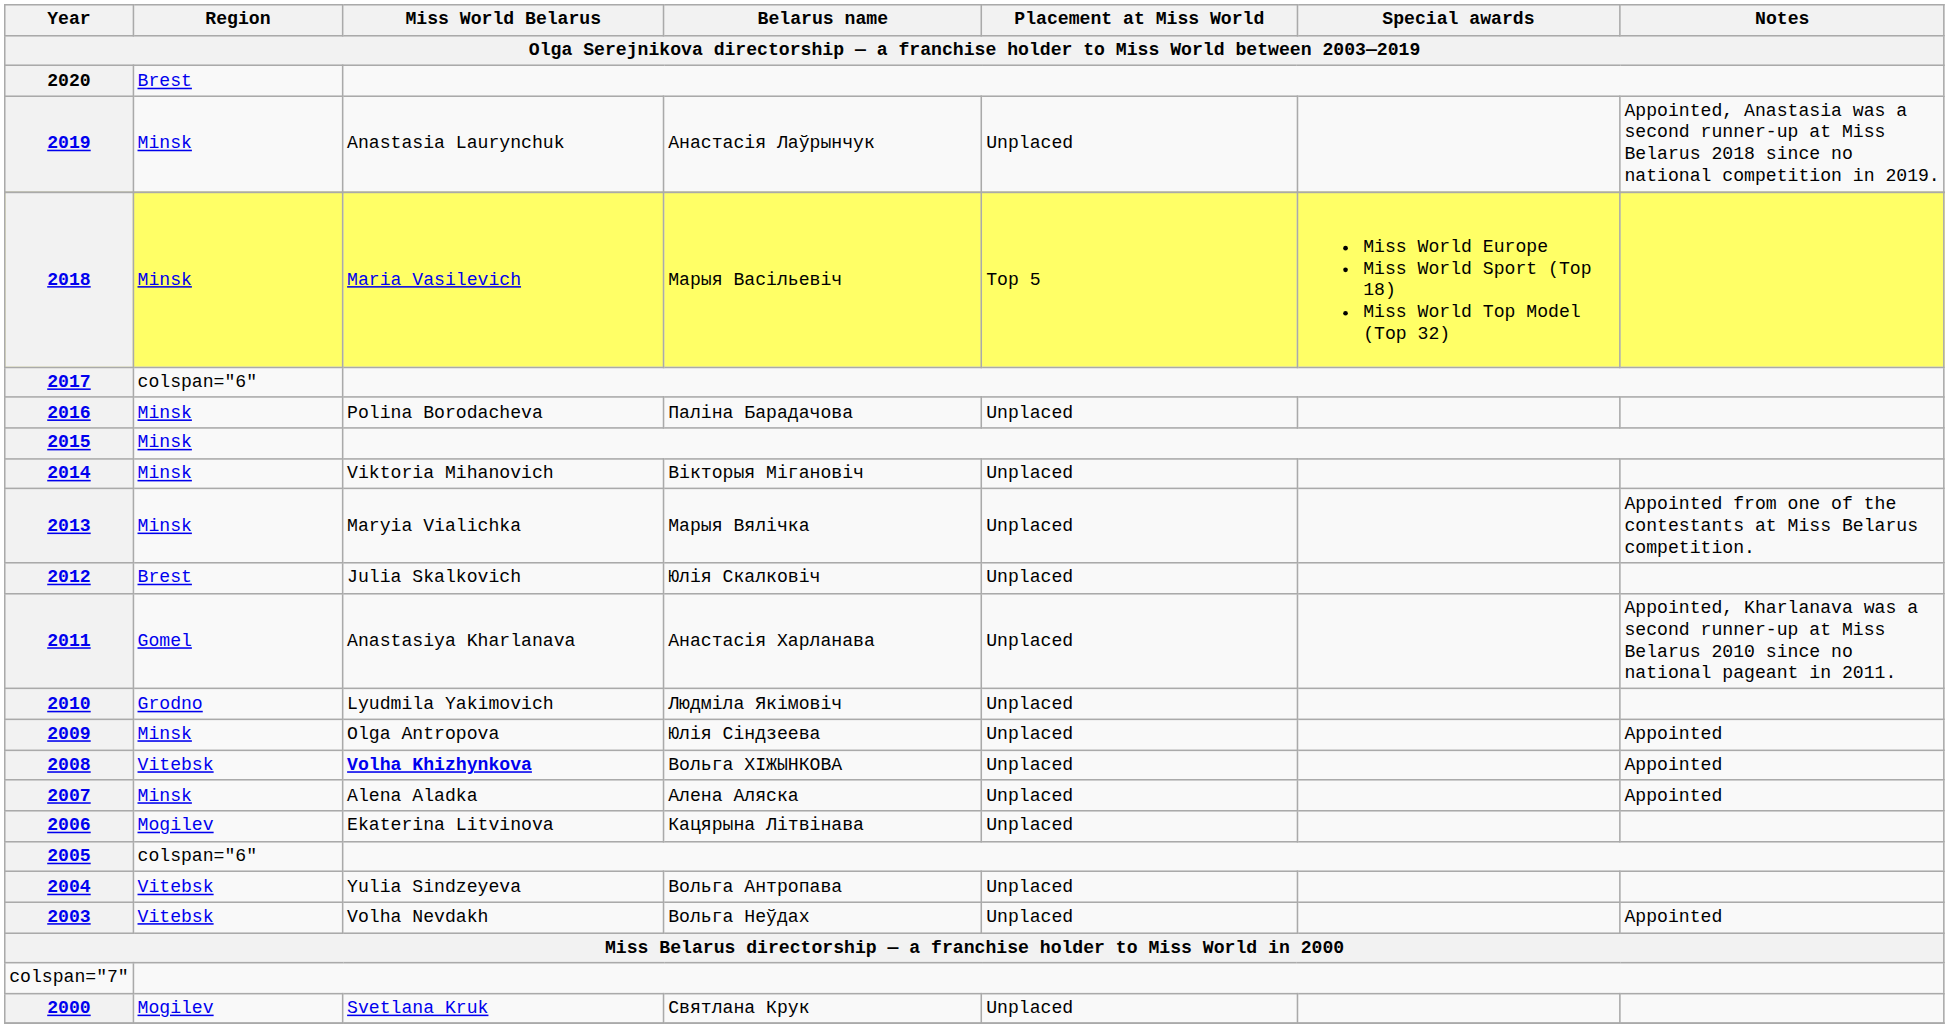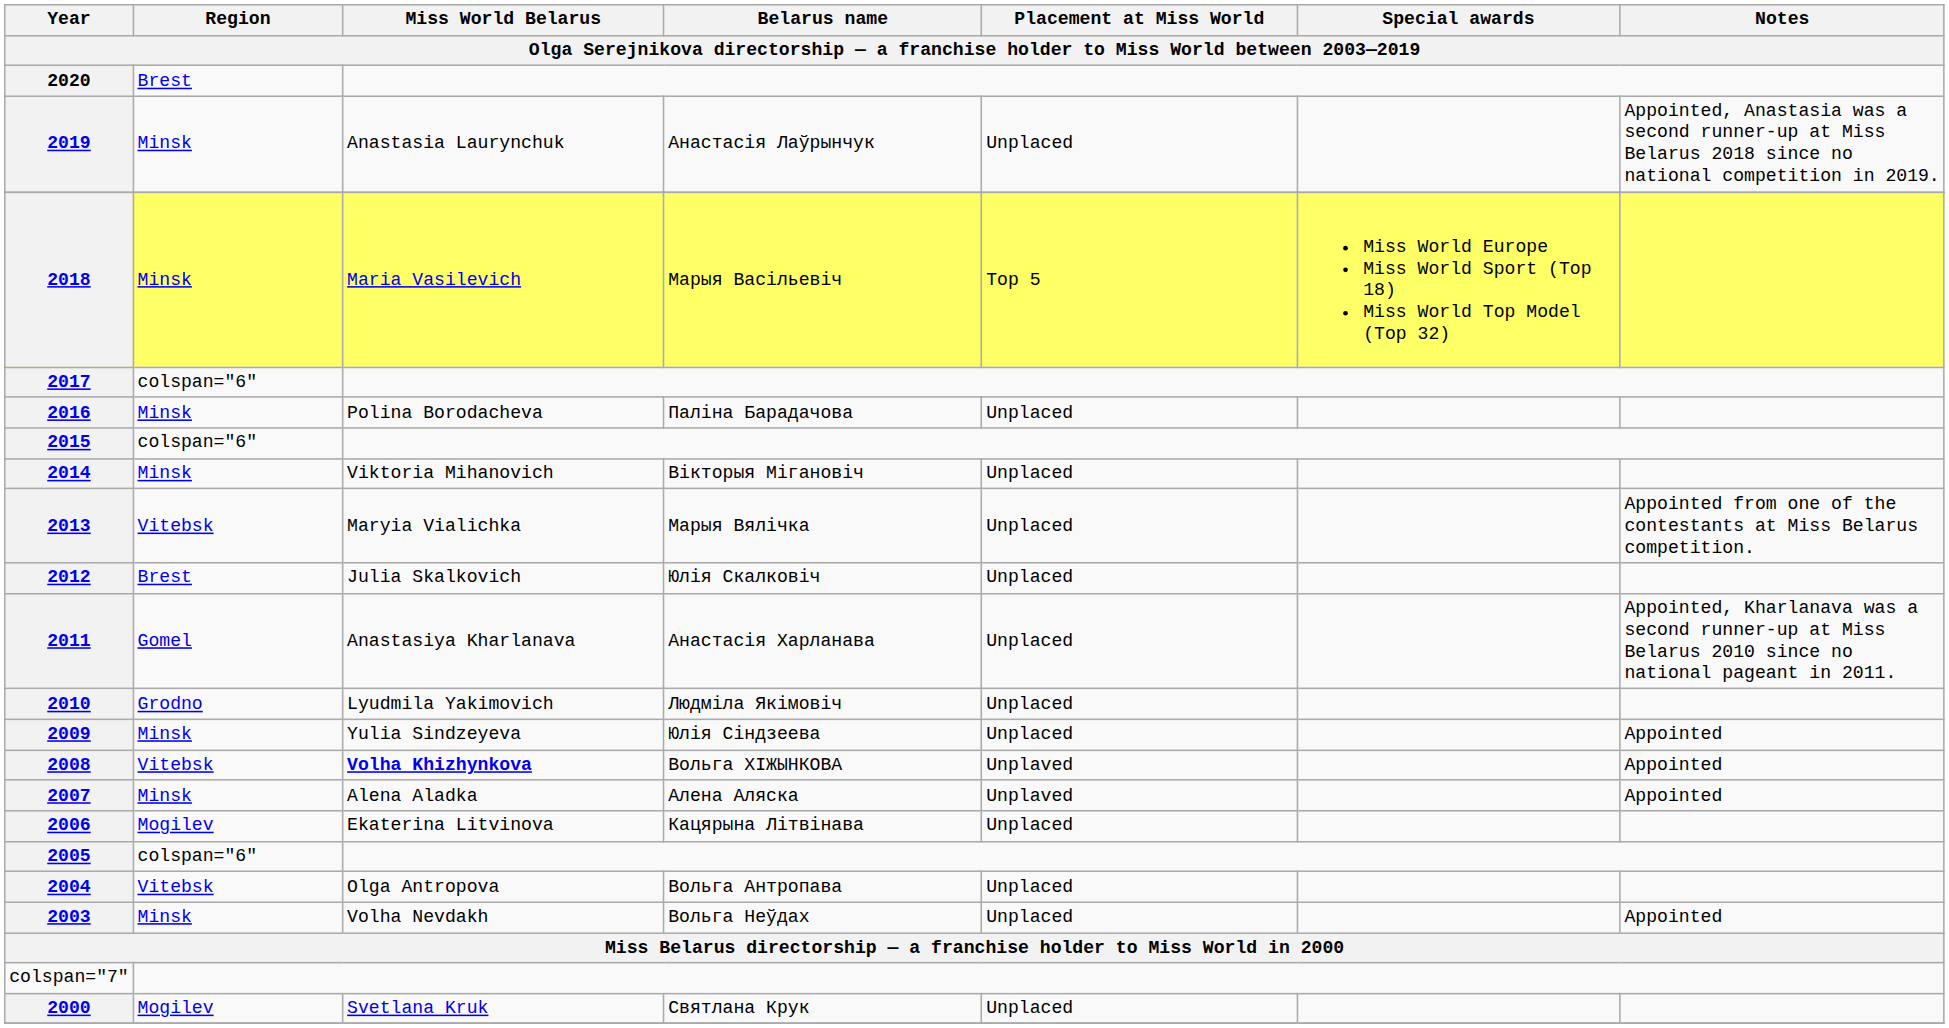(165, 443) Minsk -> (197, 443) colspan="6"
(165, 525) Minsk -> (176, 525) Vitebsk
(423, 734) Olga Antropova -> (434, 734) Yulia Sindzeyeva
(1030, 765) Unplaced -> (1030, 765) Unplaved
(1030, 795) Unplaced -> (1030, 795) Unplaved
(434, 886) Yulia Sindzeyeva -> (423, 886) Olga Antropova
(176, 917) Vitebsk -> (165, 917) Minsk
